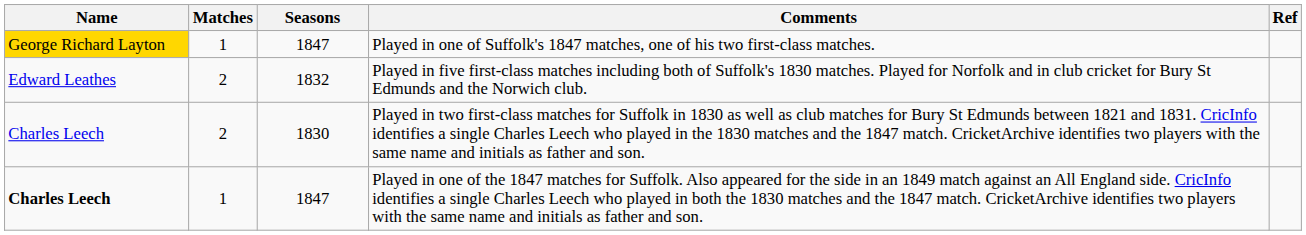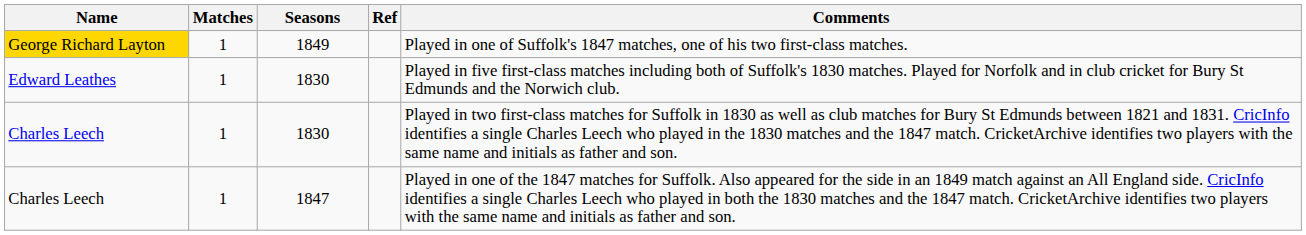columns swapped: (819, 17) <-> (1285, 17)
(313, 44) 1847 -> (313, 44) 1849
(223, 79) 2 -> (223, 79) 1
(313, 79) 1832 -> (313, 79) 1830
(223, 134) 2 -> (223, 134) 1
(59, 198) bold -> (56, 198) normal
